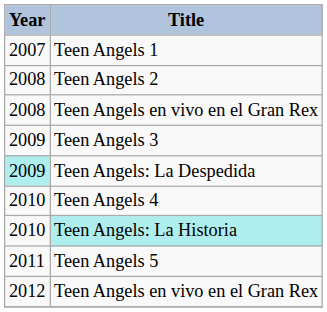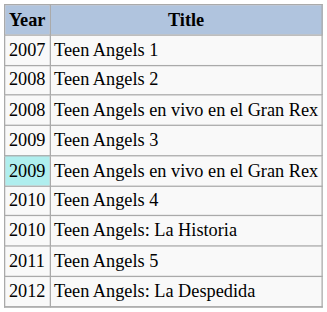(155, 170) Teen Angels: La Despedida -> (186, 170) Teen Angels en vivo en el Gran Rex
(146, 231) paleturquoise background -> (146, 231) no background
(186, 291) Teen Angels en vivo en el Gran Rex -> (155, 291) Teen Angels: La Despedida
